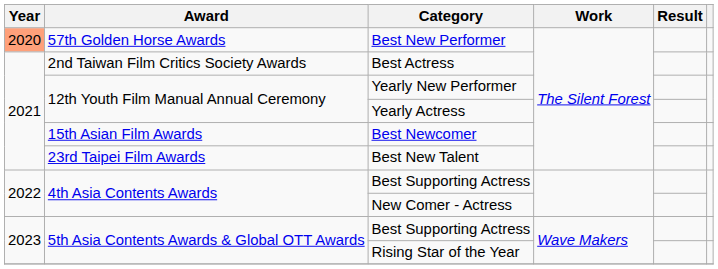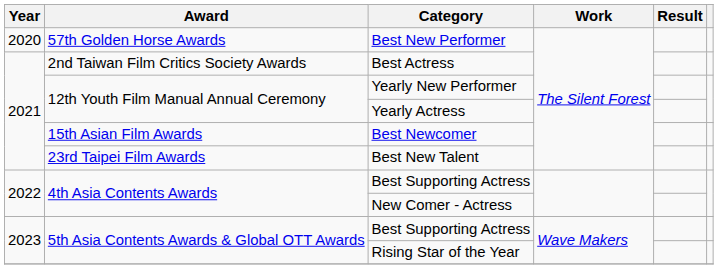(24, 39) lightsalmon background -> (24, 39) no background
